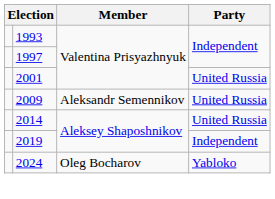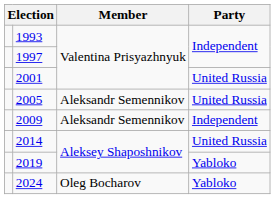+ row: (29, 99)
(229, 99) United Russia -> (225, 120) Independent
(225, 141) Independent -> (214, 162) Yabloko
